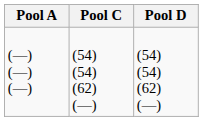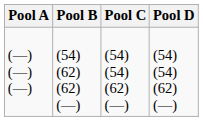+ column: (77, 16)
